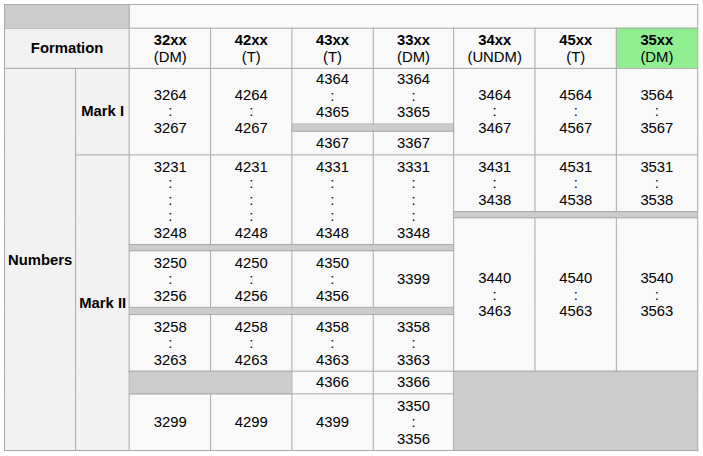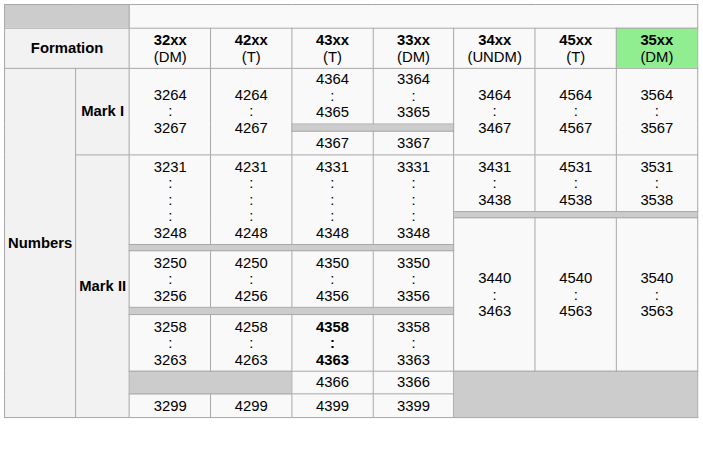(414, 280) 3399 -> (414, 280) 3350 : 3356
(332, 343) normal -> (332, 343) bold
(414, 423) 3350 : 3356 -> (414, 406) 3399
